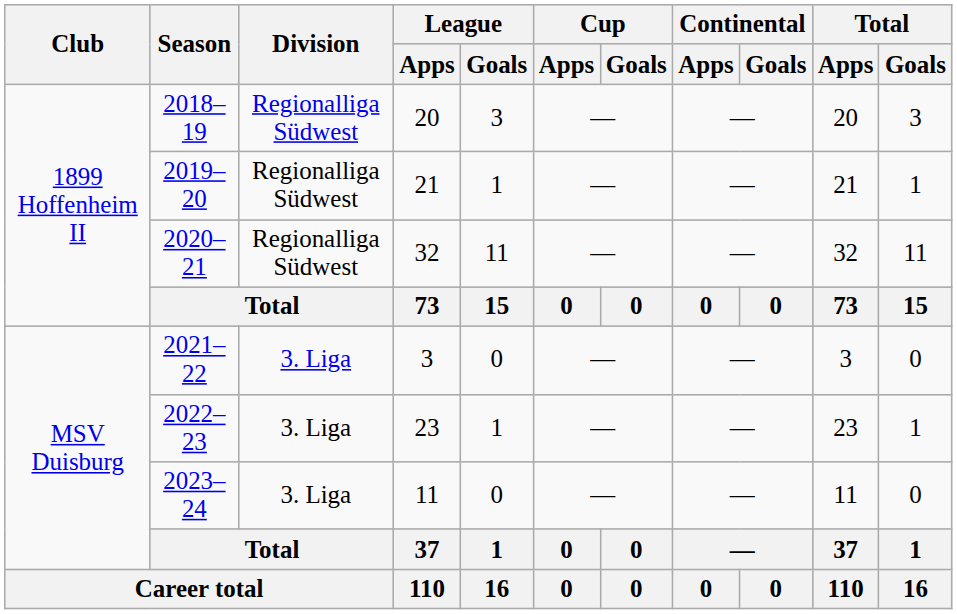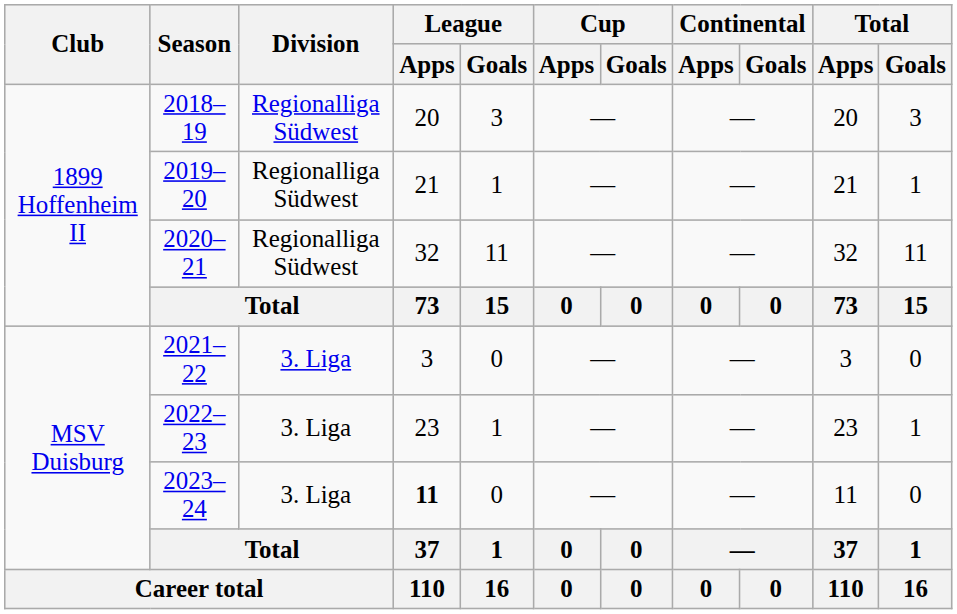(427, 495) normal -> (427, 495) bold
